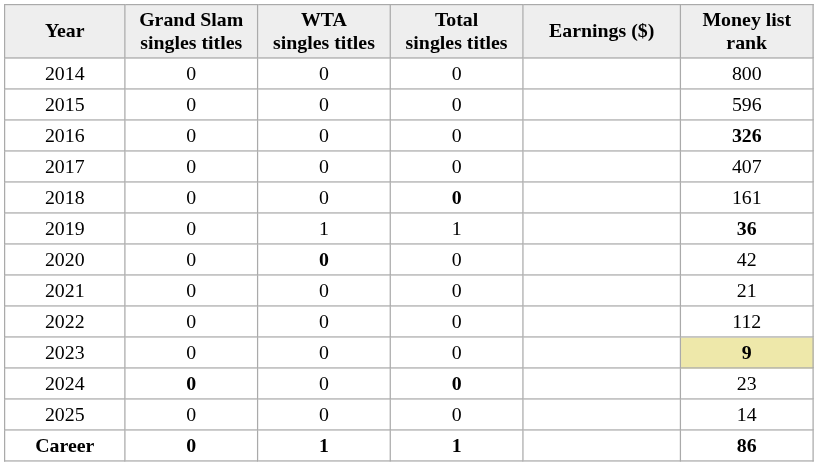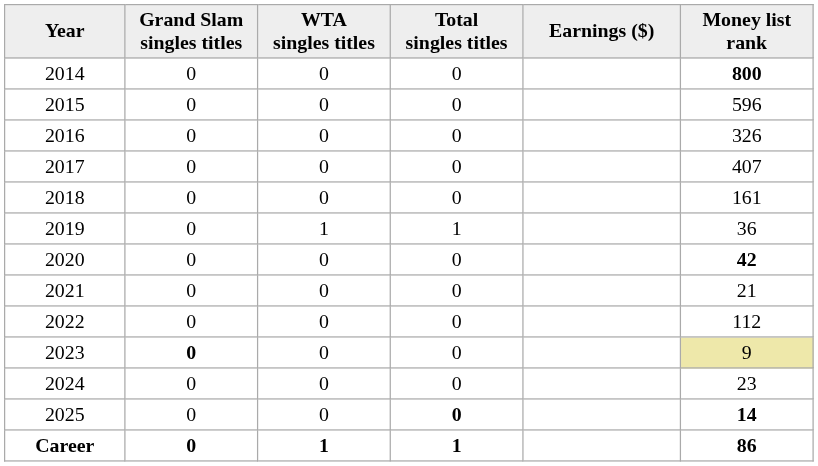(747, 73) normal -> (747, 73) bold
(747, 135) bold -> (747, 135) normal
(457, 197) bold -> (457, 197) normal
(747, 228) bold -> (747, 228) normal
(324, 259) bold -> (324, 259) normal
(747, 259) normal -> (747, 259) bold
(191, 352) normal -> (191, 352) bold
(747, 352) bold -> (747, 352) normal
(191, 383) bold -> (191, 383) normal
(457, 383) bold -> (457, 383) normal
(457, 414) normal -> (457, 414) bold
(747, 414) normal -> (747, 414) bold
